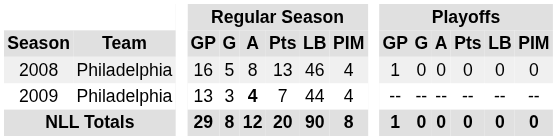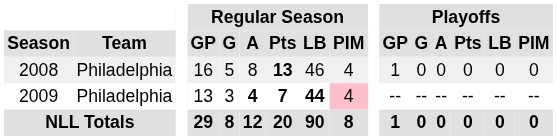(283, 69) normal -> (283, 69) bold
(283, 96) normal -> (283, 96) bold
(315, 96) normal -> (315, 96) bold
(349, 96) no background -> (349, 96) pink background
